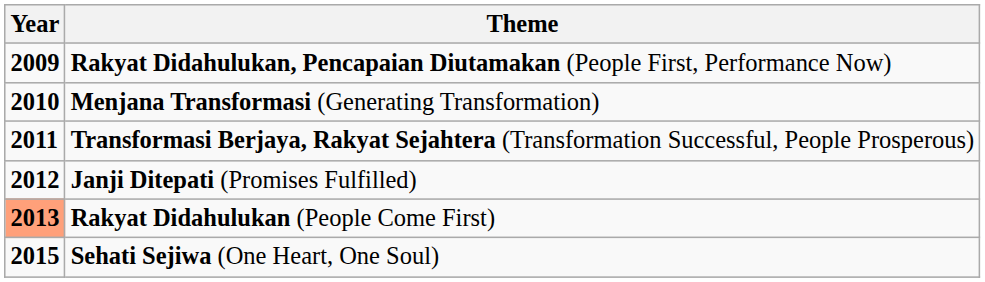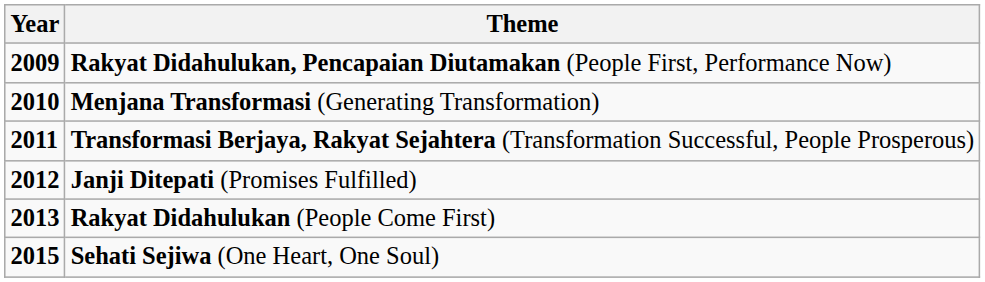(35, 218) lightsalmon background -> (35, 218) no background
